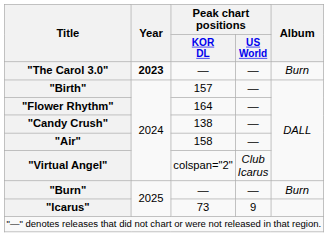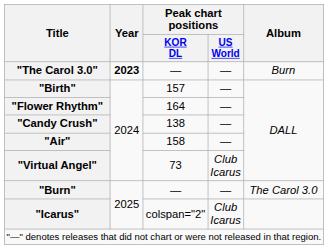(203, 165) colspan="2" -> (176, 165) 73
(297, 190) Burn -> (283, 190) The Carol 3.0
(203, 207) 73 -> (176, 214) colspan="2"
(253, 207) 9 -> (226, 214) Club Icarus
